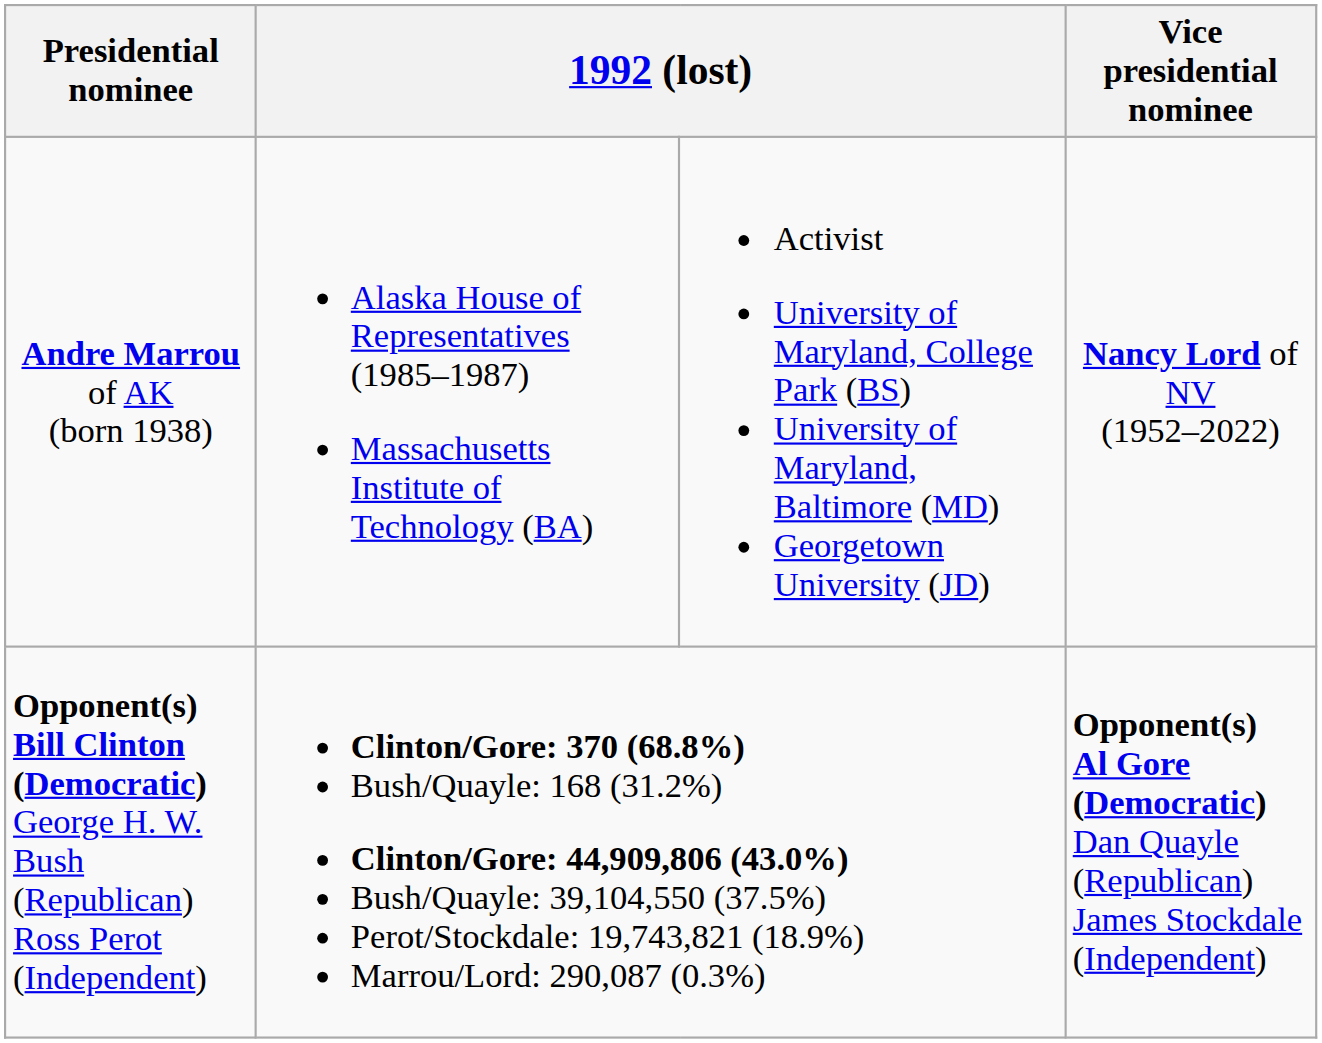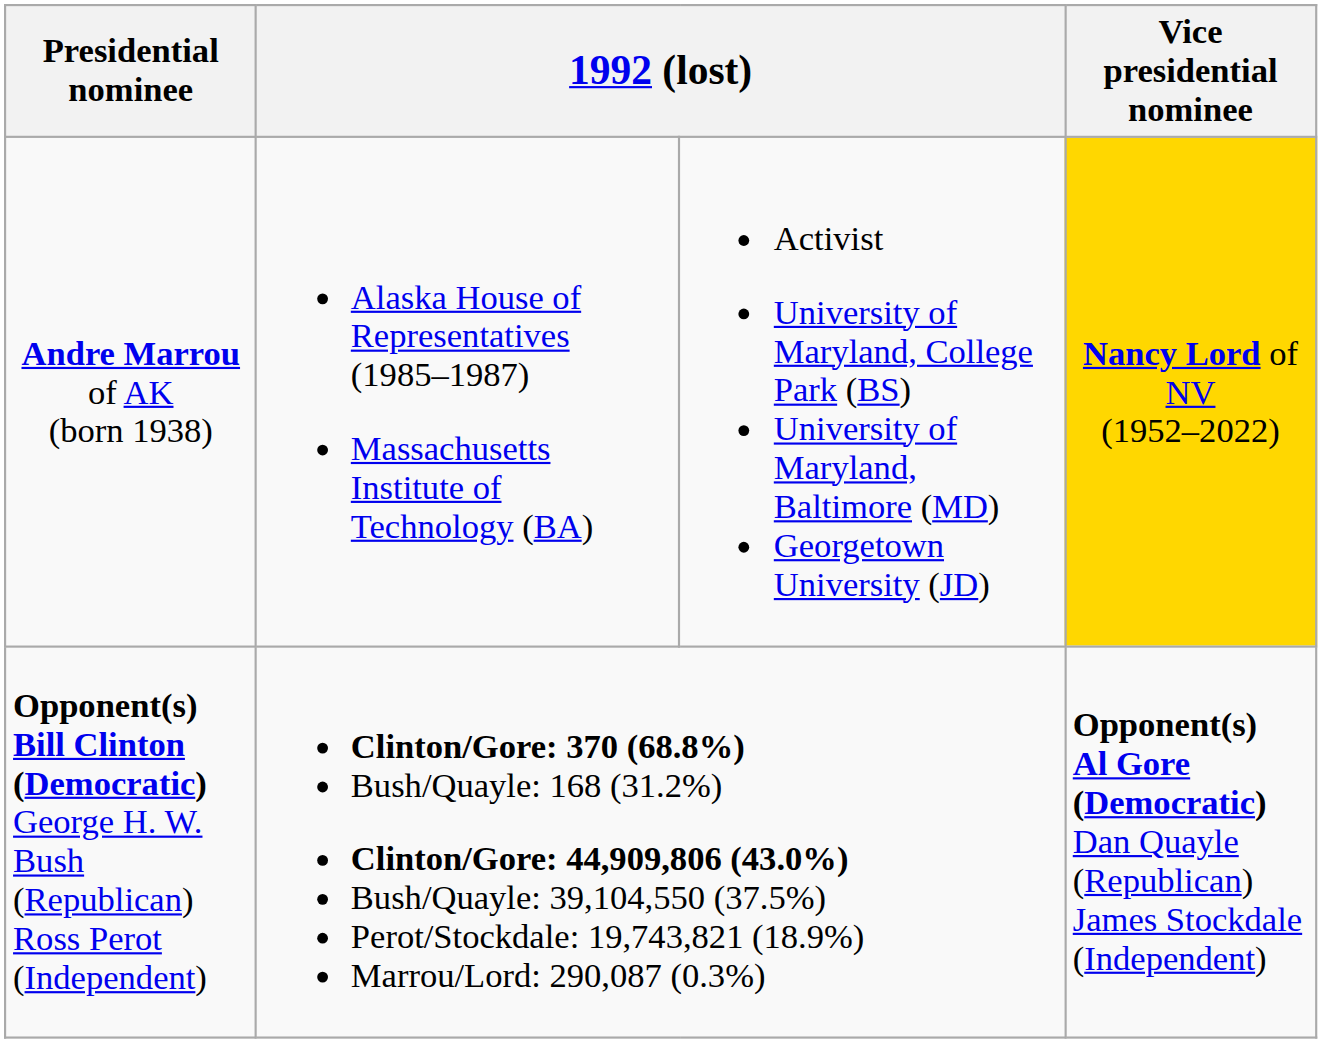(1190, 391) no background -> (1190, 391) gold background
